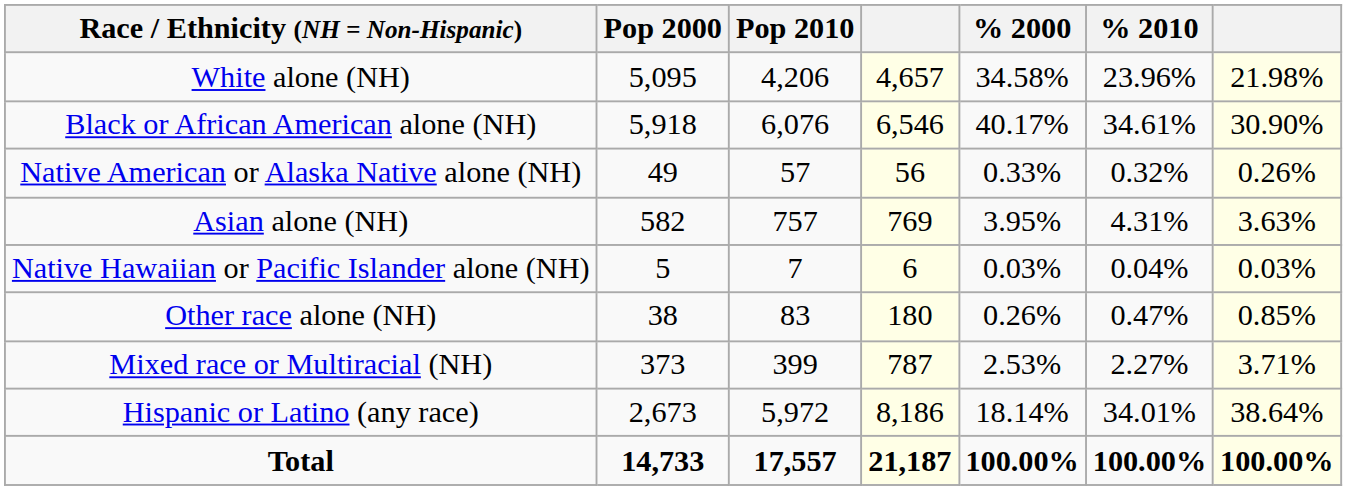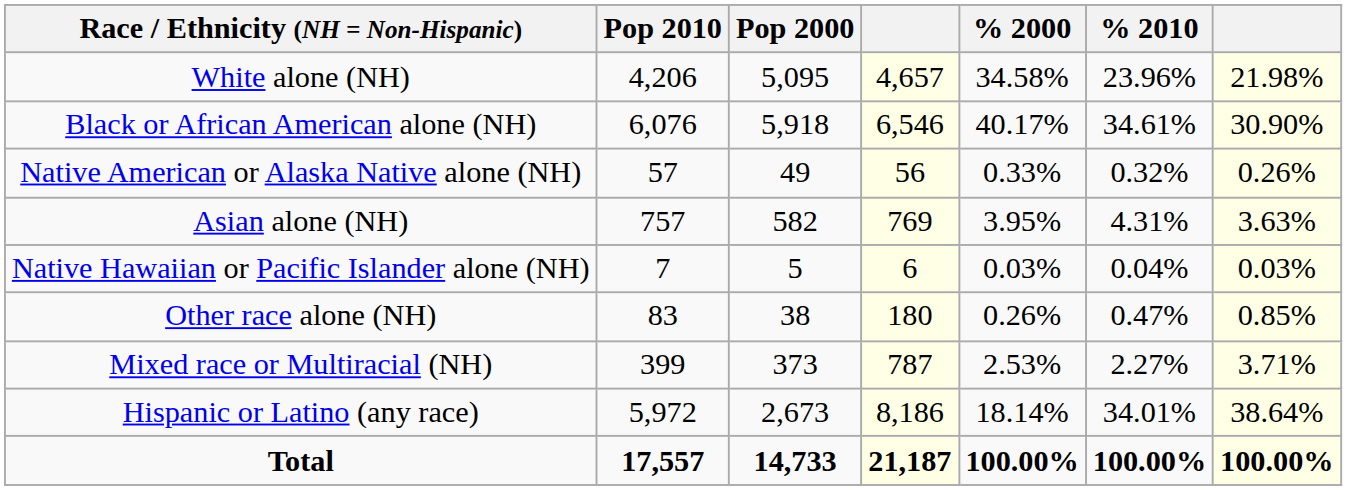columns swapped: (663, 28) <-> (795, 28)
